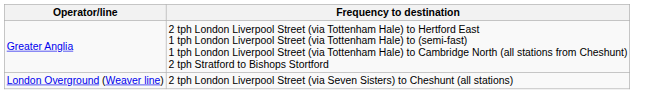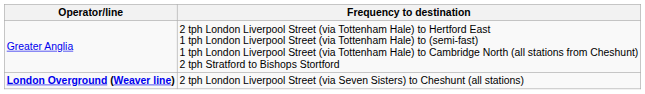(85, 80) normal -> (91, 80) bold
